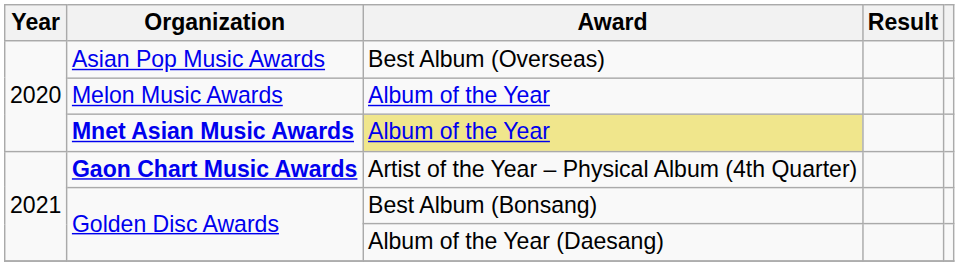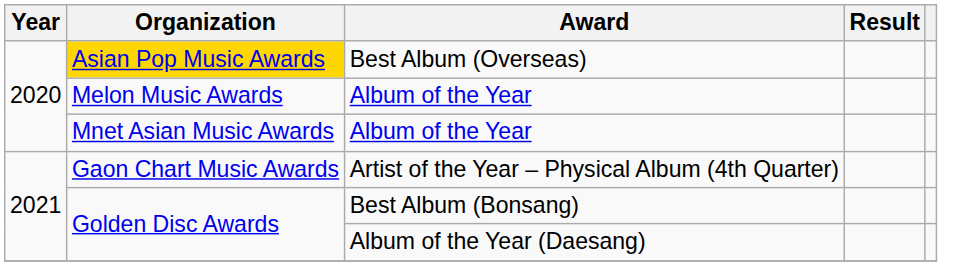(198, 59) no background -> (198, 59) gold background
(213, 132) bold -> (203, 132) normal
(459, 132) khaki background -> (441, 132) no background
(215, 168) bold -> (206, 168) normal
